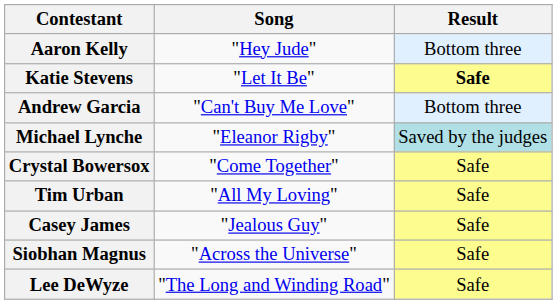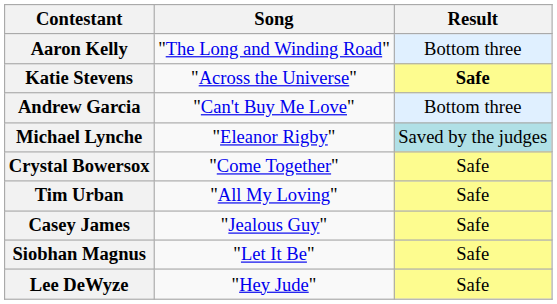(274, 48) "Hey Jude" -> (274, 48) "The Long and Winding Road"
(274, 78) "Let It Be" -> (274, 78) "Across the Universe"
(274, 254) "Across the Universe" -> (274, 254) "Let It Be"
(274, 284) "The Long and Winding Road" -> (274, 284) "Hey Jude"
